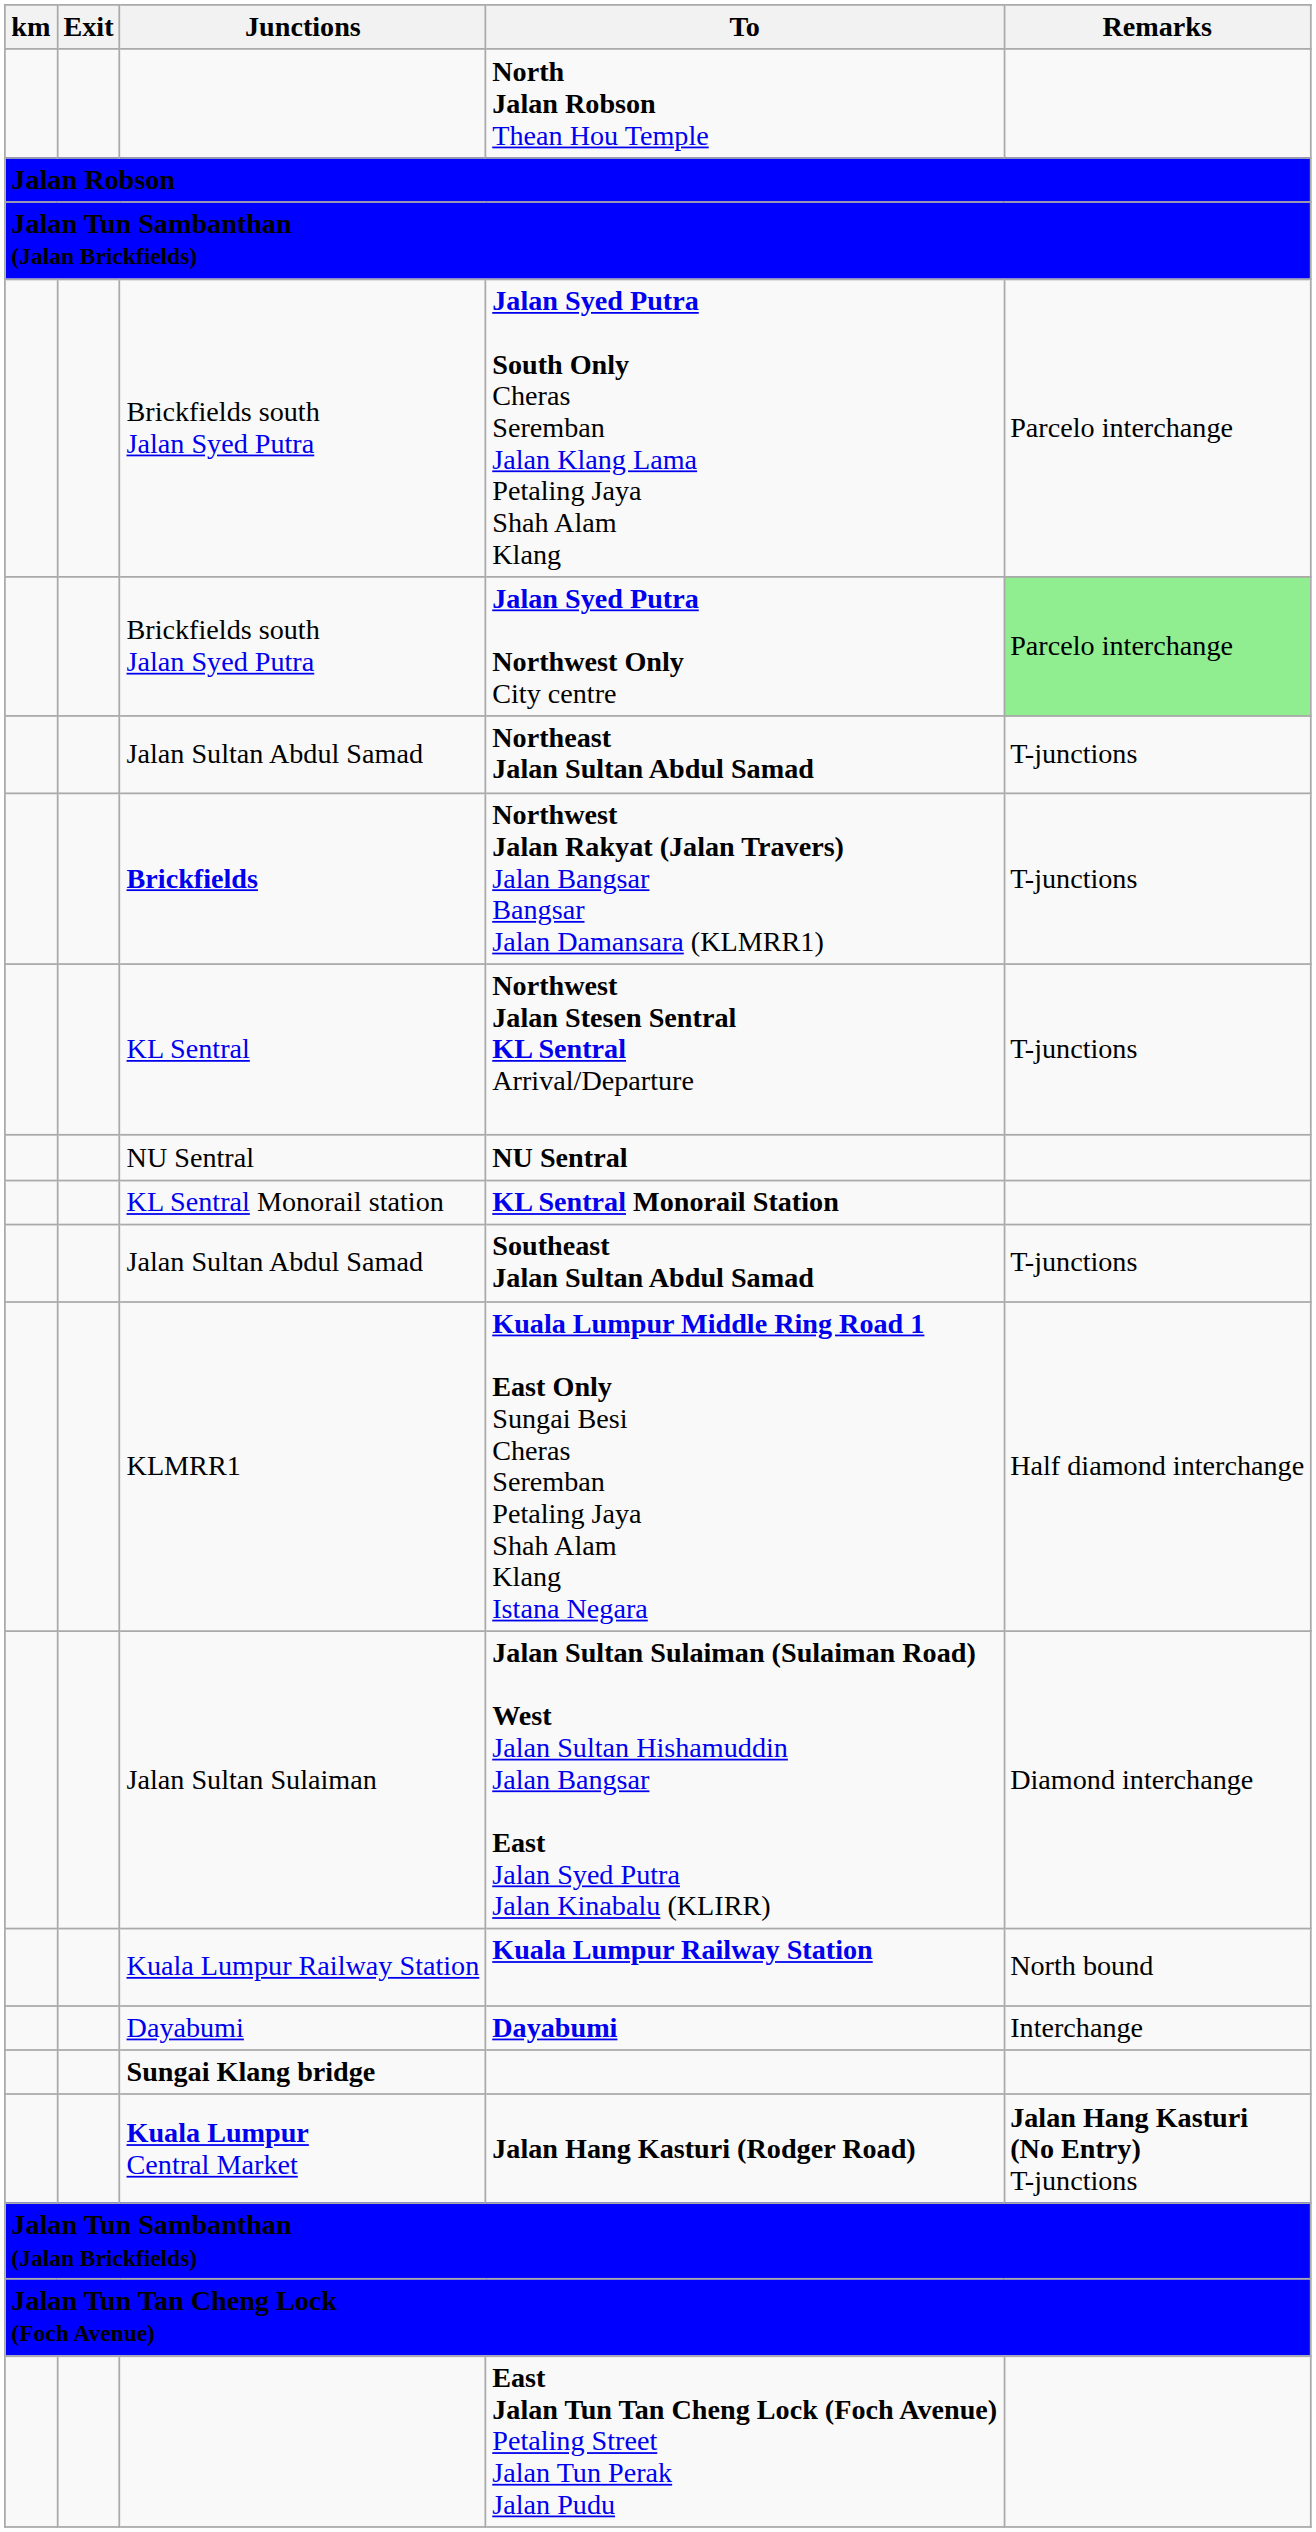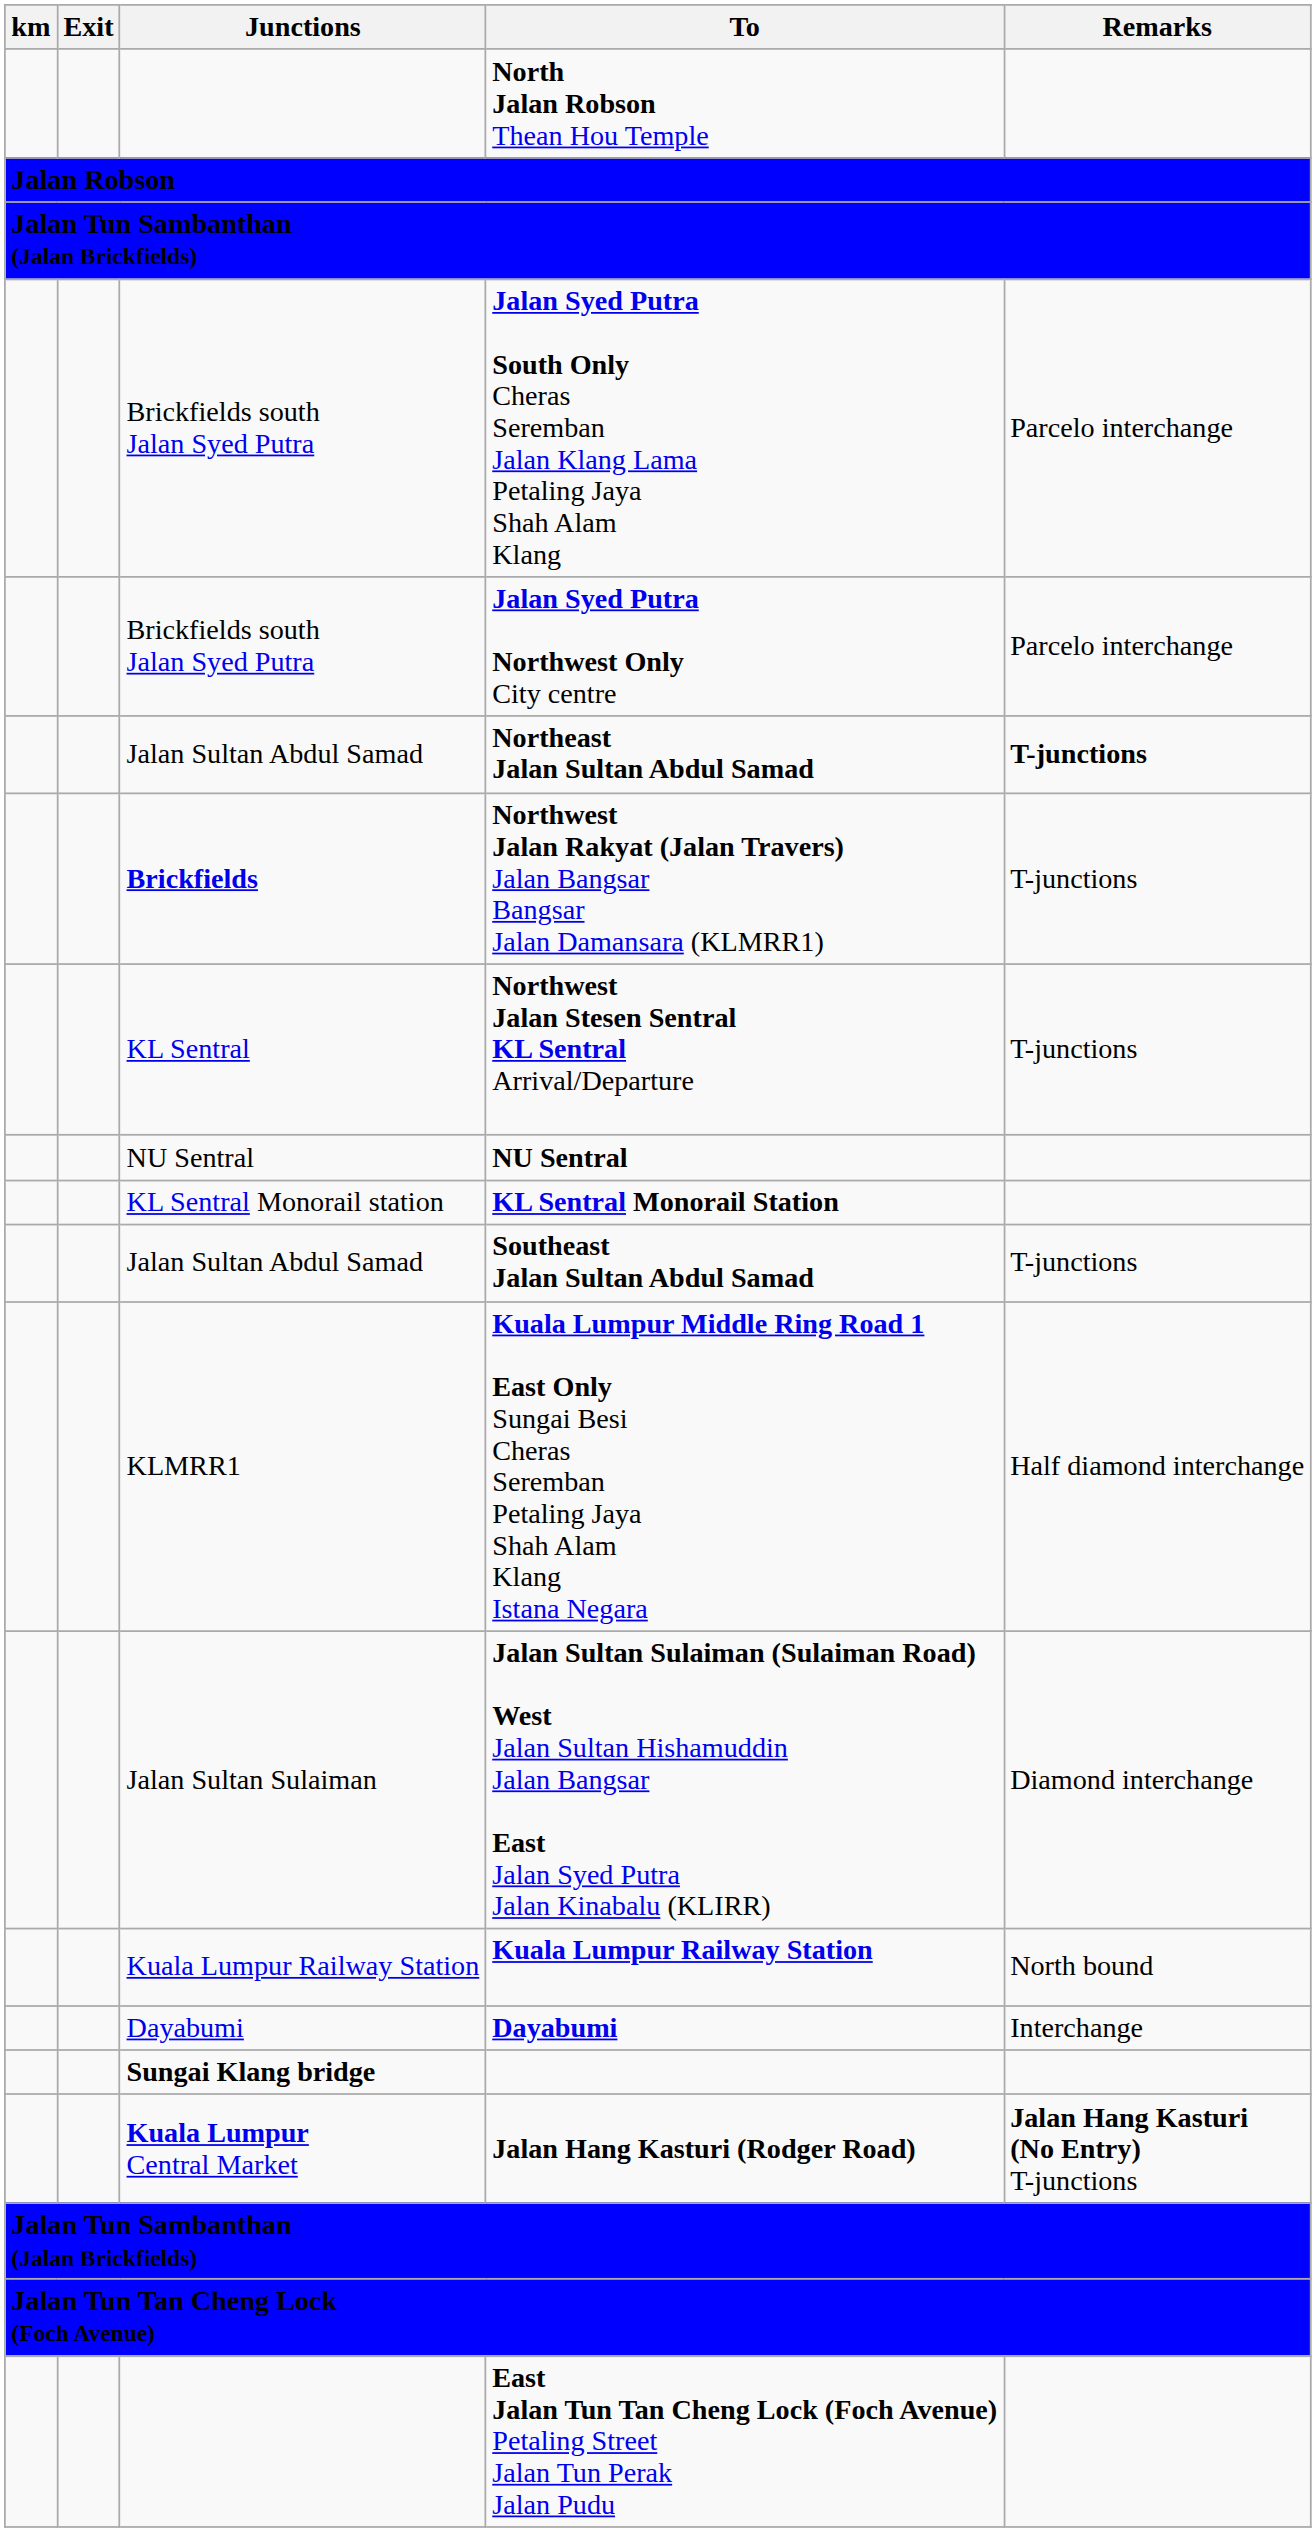(1122, 646) lightgreen background -> (1122, 646) no background
(1074, 754) normal -> (1079, 754) bold
